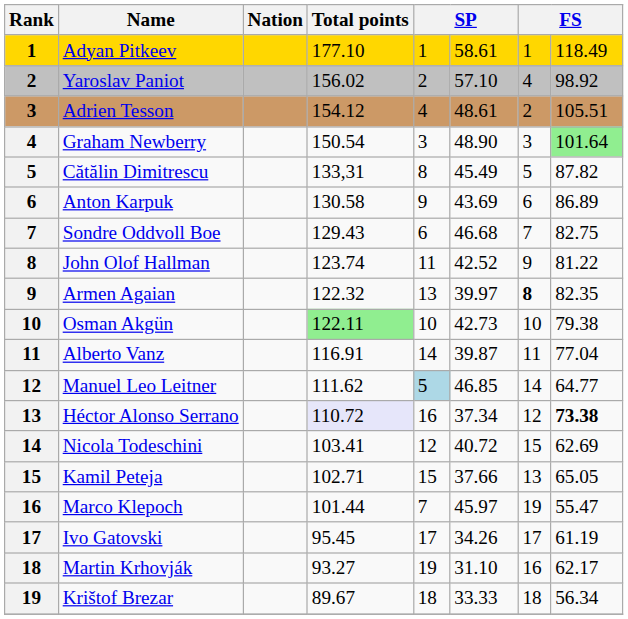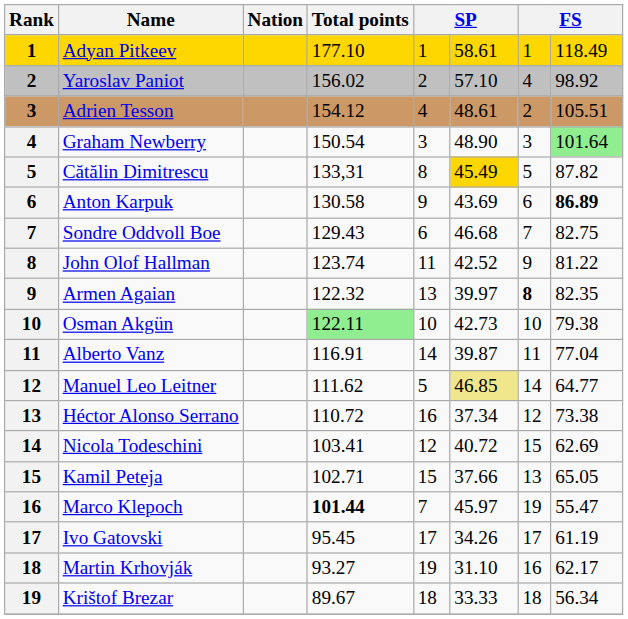(476, 171) no background -> (476, 171) gold background
(577, 202) normal -> (577, 202) bold
(422, 385) lightblue background -> (422, 385) no background
(476, 385) no background -> (476, 385) khaki background
(338, 415) lavender background -> (338, 415) no background
(577, 415) bold -> (577, 415) normal
(338, 506) normal -> (338, 506) bold
